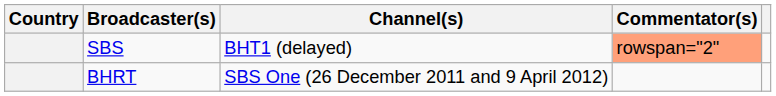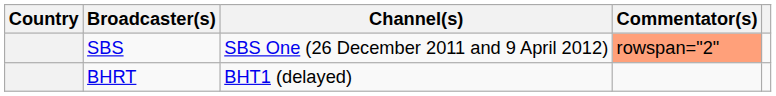(288, 47) BHT1 (delayed) -> (416, 47) SBS One (26 December 2011 and 9 April 2012)
(416, 76) SBS One (26 December 2011 and 9 April 2012) -> (288, 76) BHT1 (delayed)
